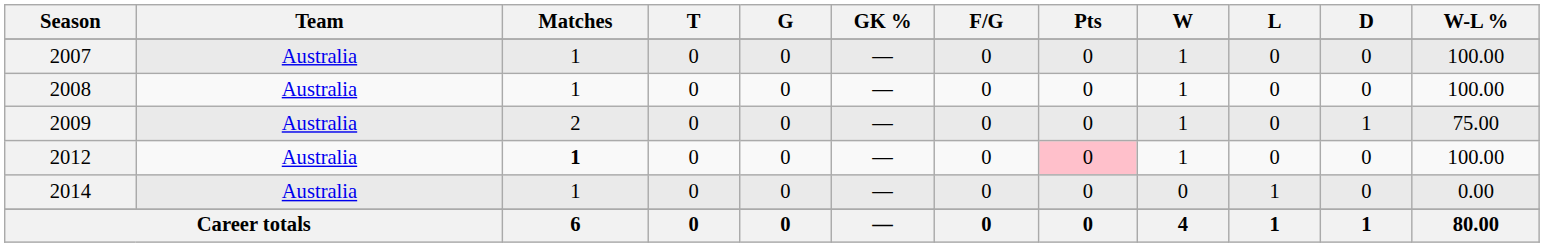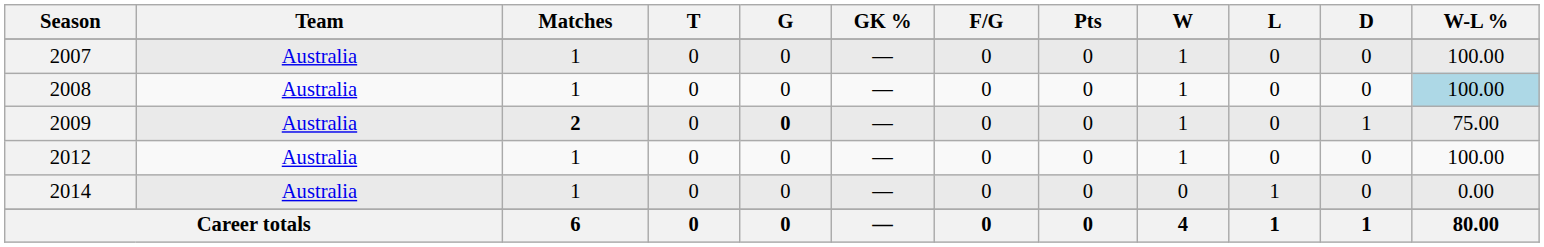(1476, 89) no background -> (1476, 89) lightblue background
(575, 123) normal -> (575, 123) bold
(785, 123) normal -> (785, 123) bold
(575, 157) bold -> (575, 157) normal
(1088, 157) pink background -> (1088, 157) no background
